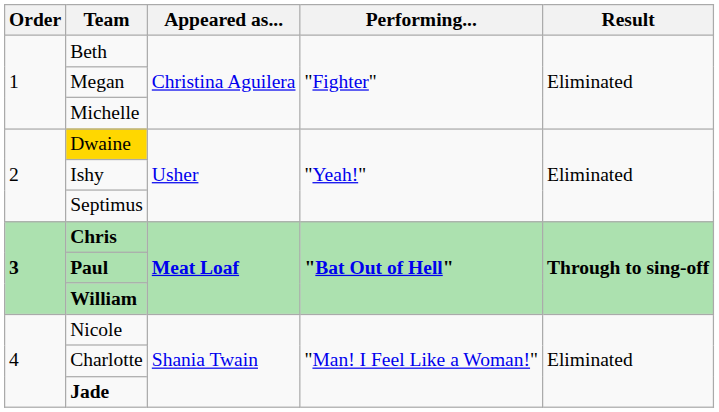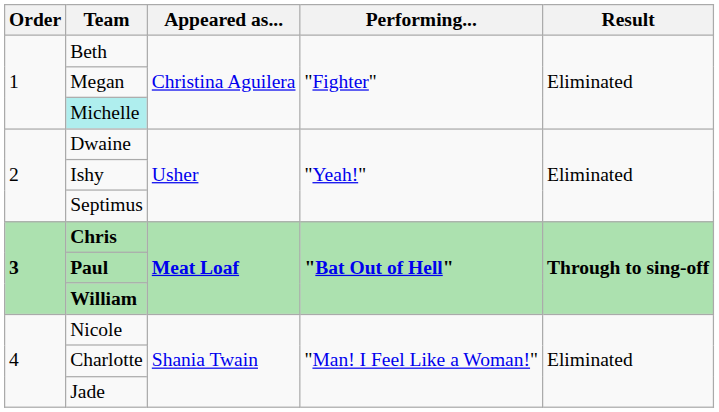(105, 112) no background -> (105, 112) paleturquoise background
(101, 143) gold background -> (101, 143) no background
(90, 391) bold -> (87, 391) normal
